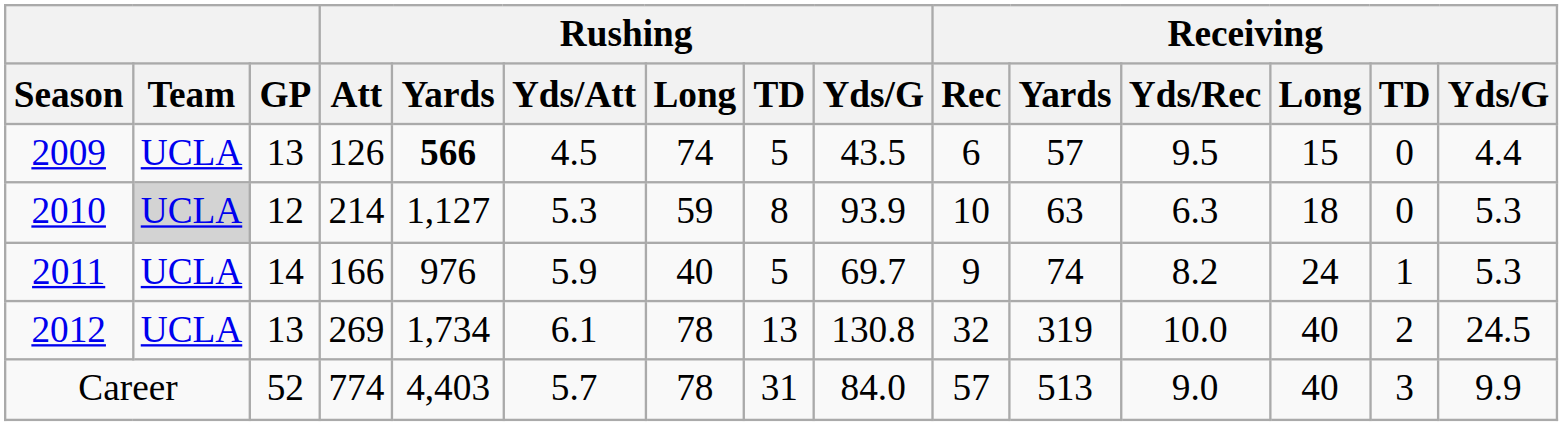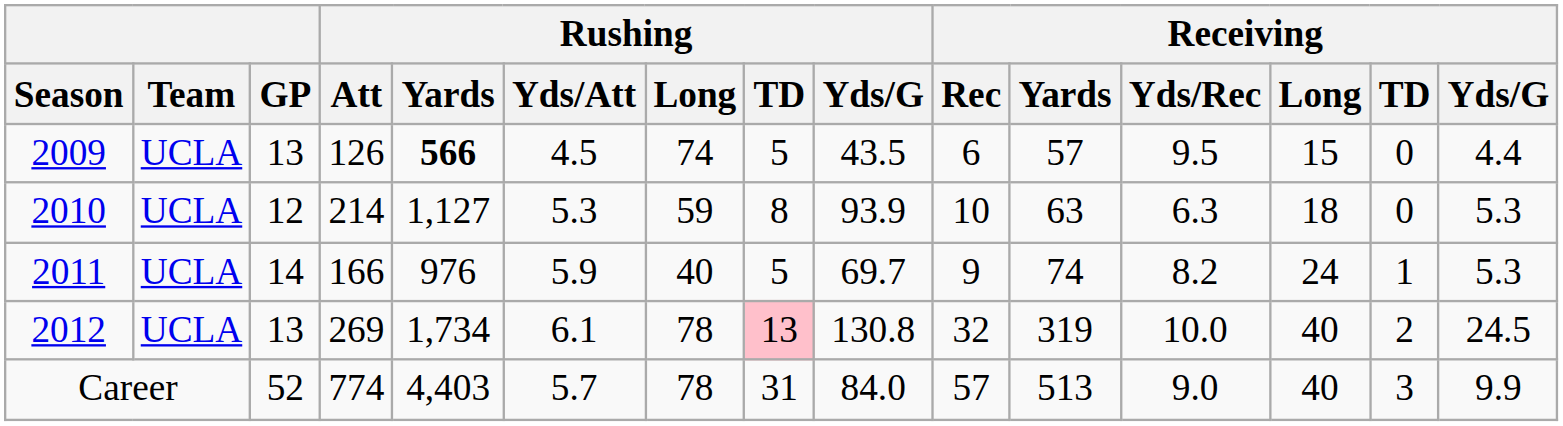(191, 211) lightgrey background -> (191, 211) no background
(779, 329) no background -> (779, 329) pink background
